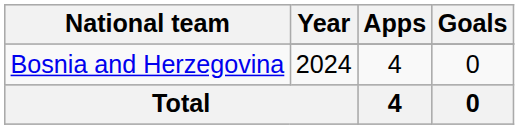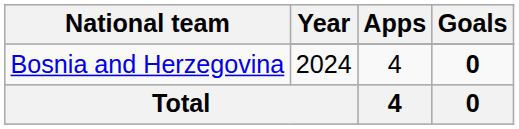(473, 64) normal -> (473, 64) bold
